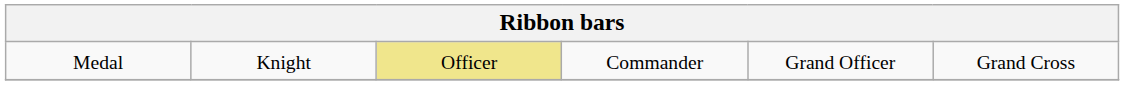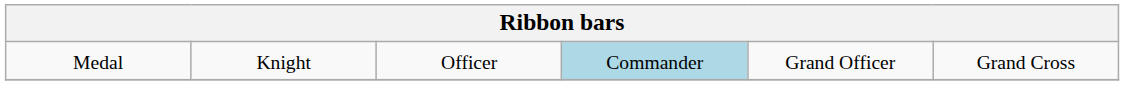(469, 61) khaki background -> (469, 61) no background
(655, 61) no background -> (655, 61) lightblue background
